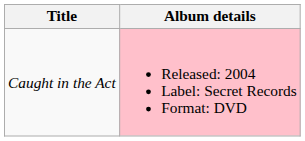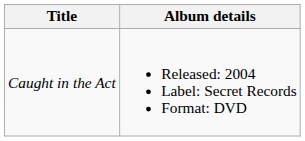(210, 91) pink background -> (210, 91) no background
